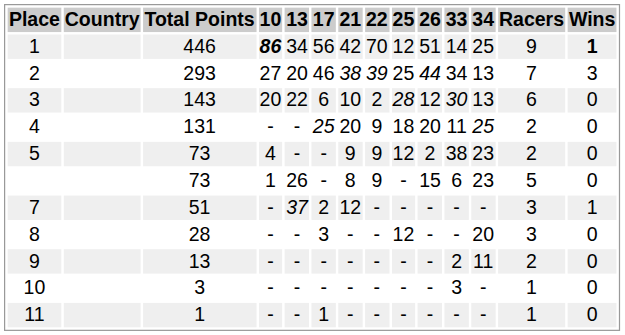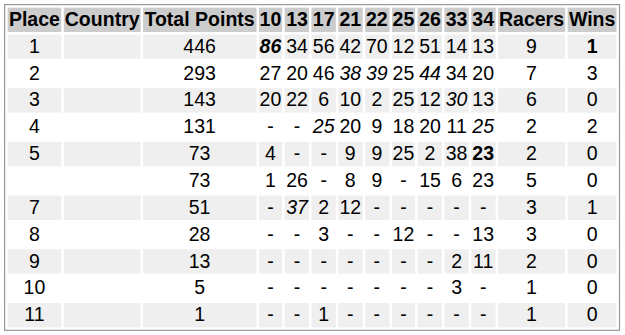(483, 46) 25 -> (483, 46) 13
(483, 73) 13 -> (483, 73) 20
(403, 100) 28 -> (403, 100) 25
(592, 127) 0 -> (592, 127) 2
(403, 153) 12 -> (403, 153) 25
(483, 153) normal -> (483, 153) bold
(483, 234) 20 -> (483, 234) 13
(200, 288) 3 -> (200, 288) 5
